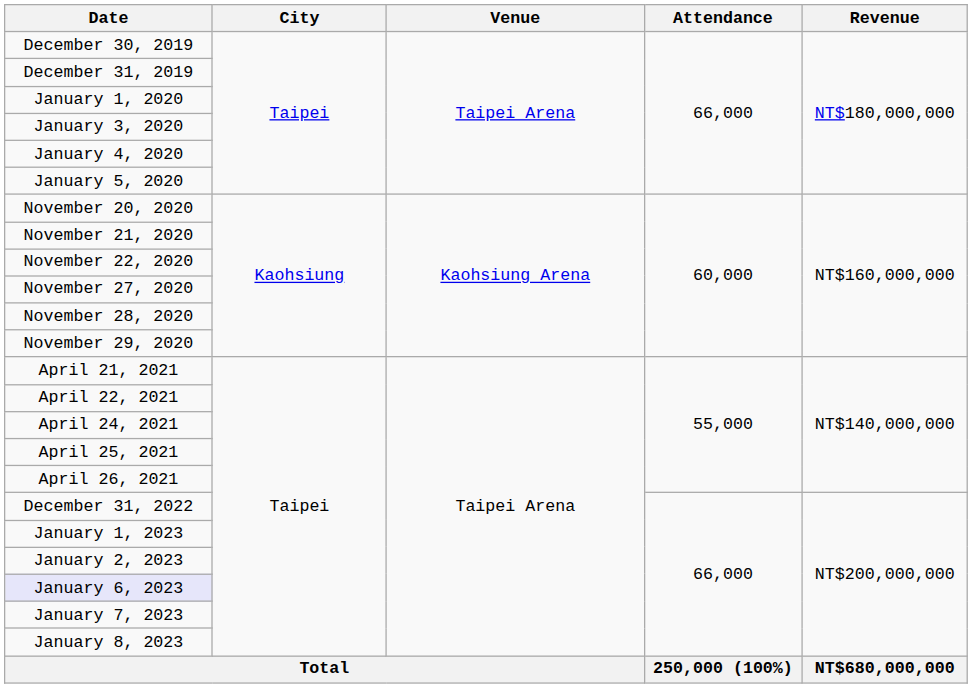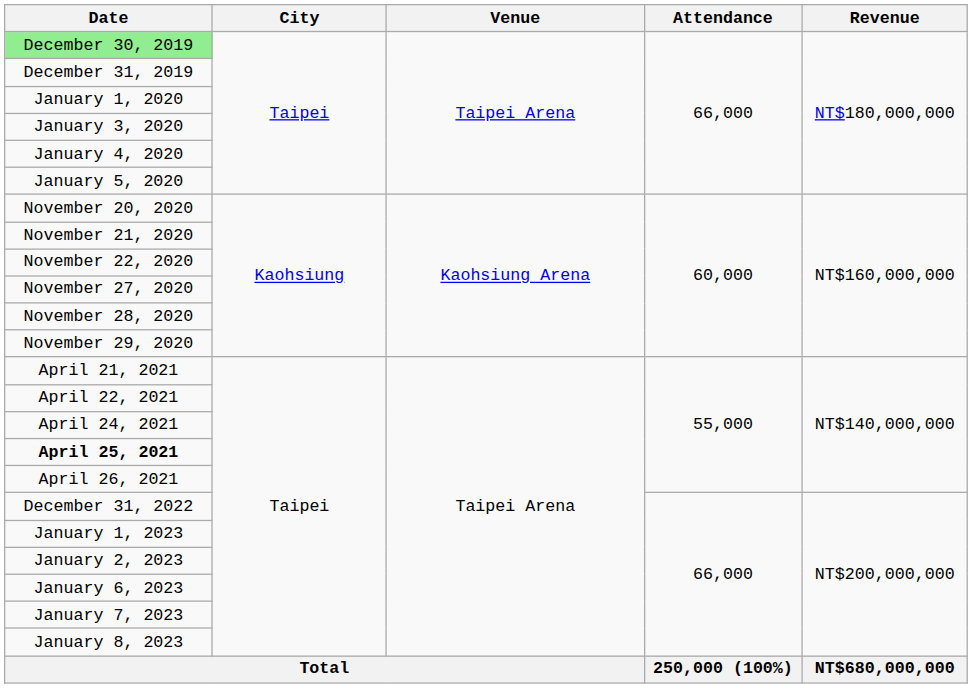(108, 45) no background -> (108, 45) lightgreen background
(108, 452) normal -> (108, 452) bold
(108, 588) lavender background -> (108, 588) no background
